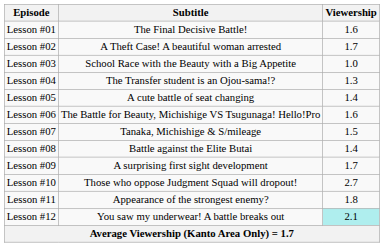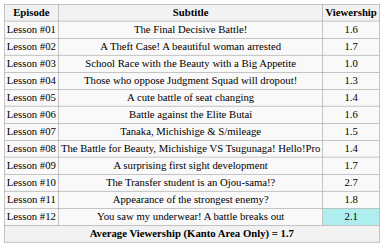(191, 81) The Transfer student is an Ojou-sama!? -> (191, 81) Those who oppose Judgment Squad will dropout!
(191, 115) The Battle for Beauty, Michishige VS Tsugunaga! Hello!Pro -> (191, 115) Battle against the Elite Butai
(191, 149) Battle against the Elite Butai -> (191, 149) The Battle for Beauty, Michishige VS Tsugunaga! Hello!Pro
(191, 183) Those who oppose Judgment Squad will dropout! -> (191, 183) The Transfer student is an Ojou-sama!?
